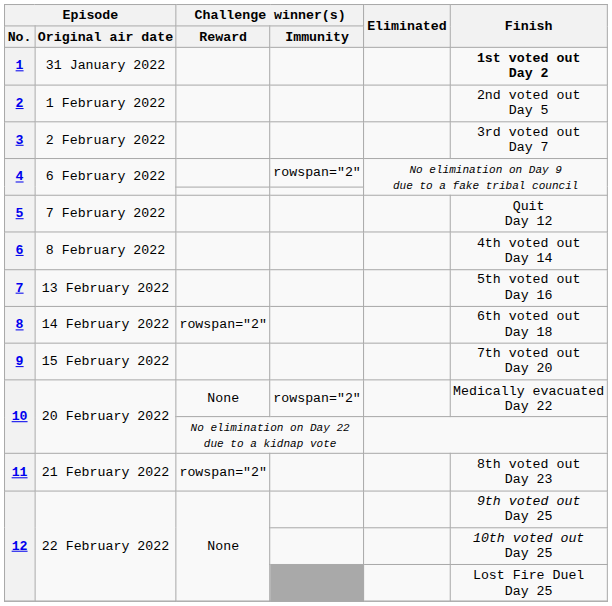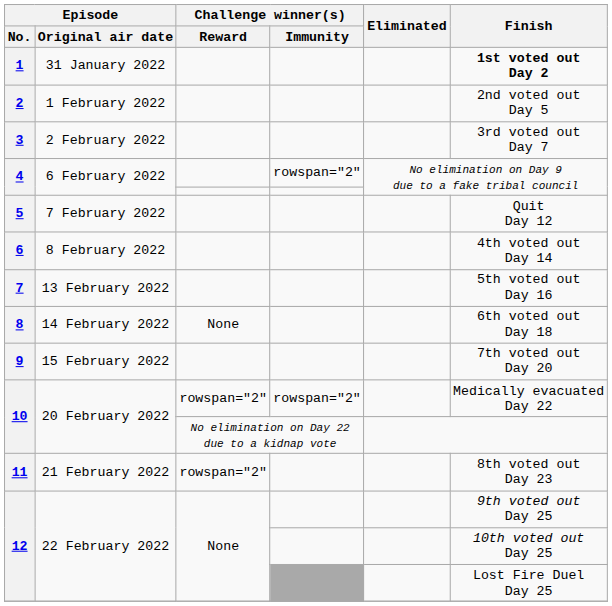(223, 325) rowspan="2" -> (223, 325) None
(223, 398) None -> (223, 398) rowspan="2"
